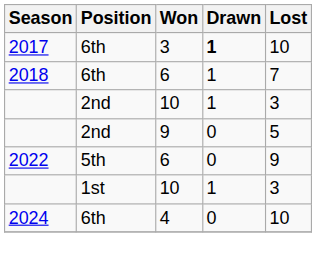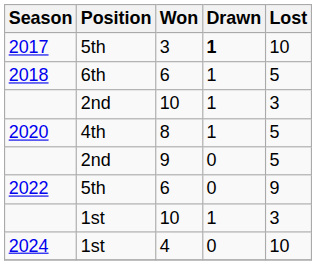(93, 47) 6th -> (93, 47) 5th
(274, 75) 7 -> (274, 75) 5
+ row: (29, 132)
(93, 217) 6th -> (93, 246) 1st
